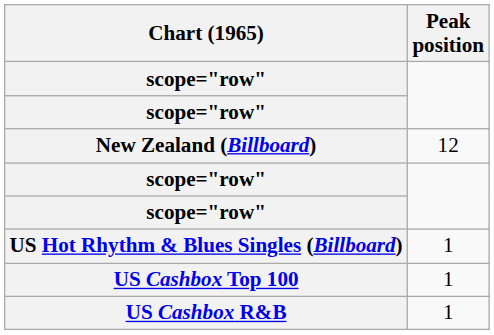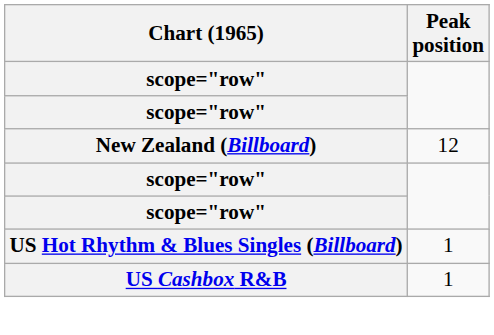- row: (206, 279)
